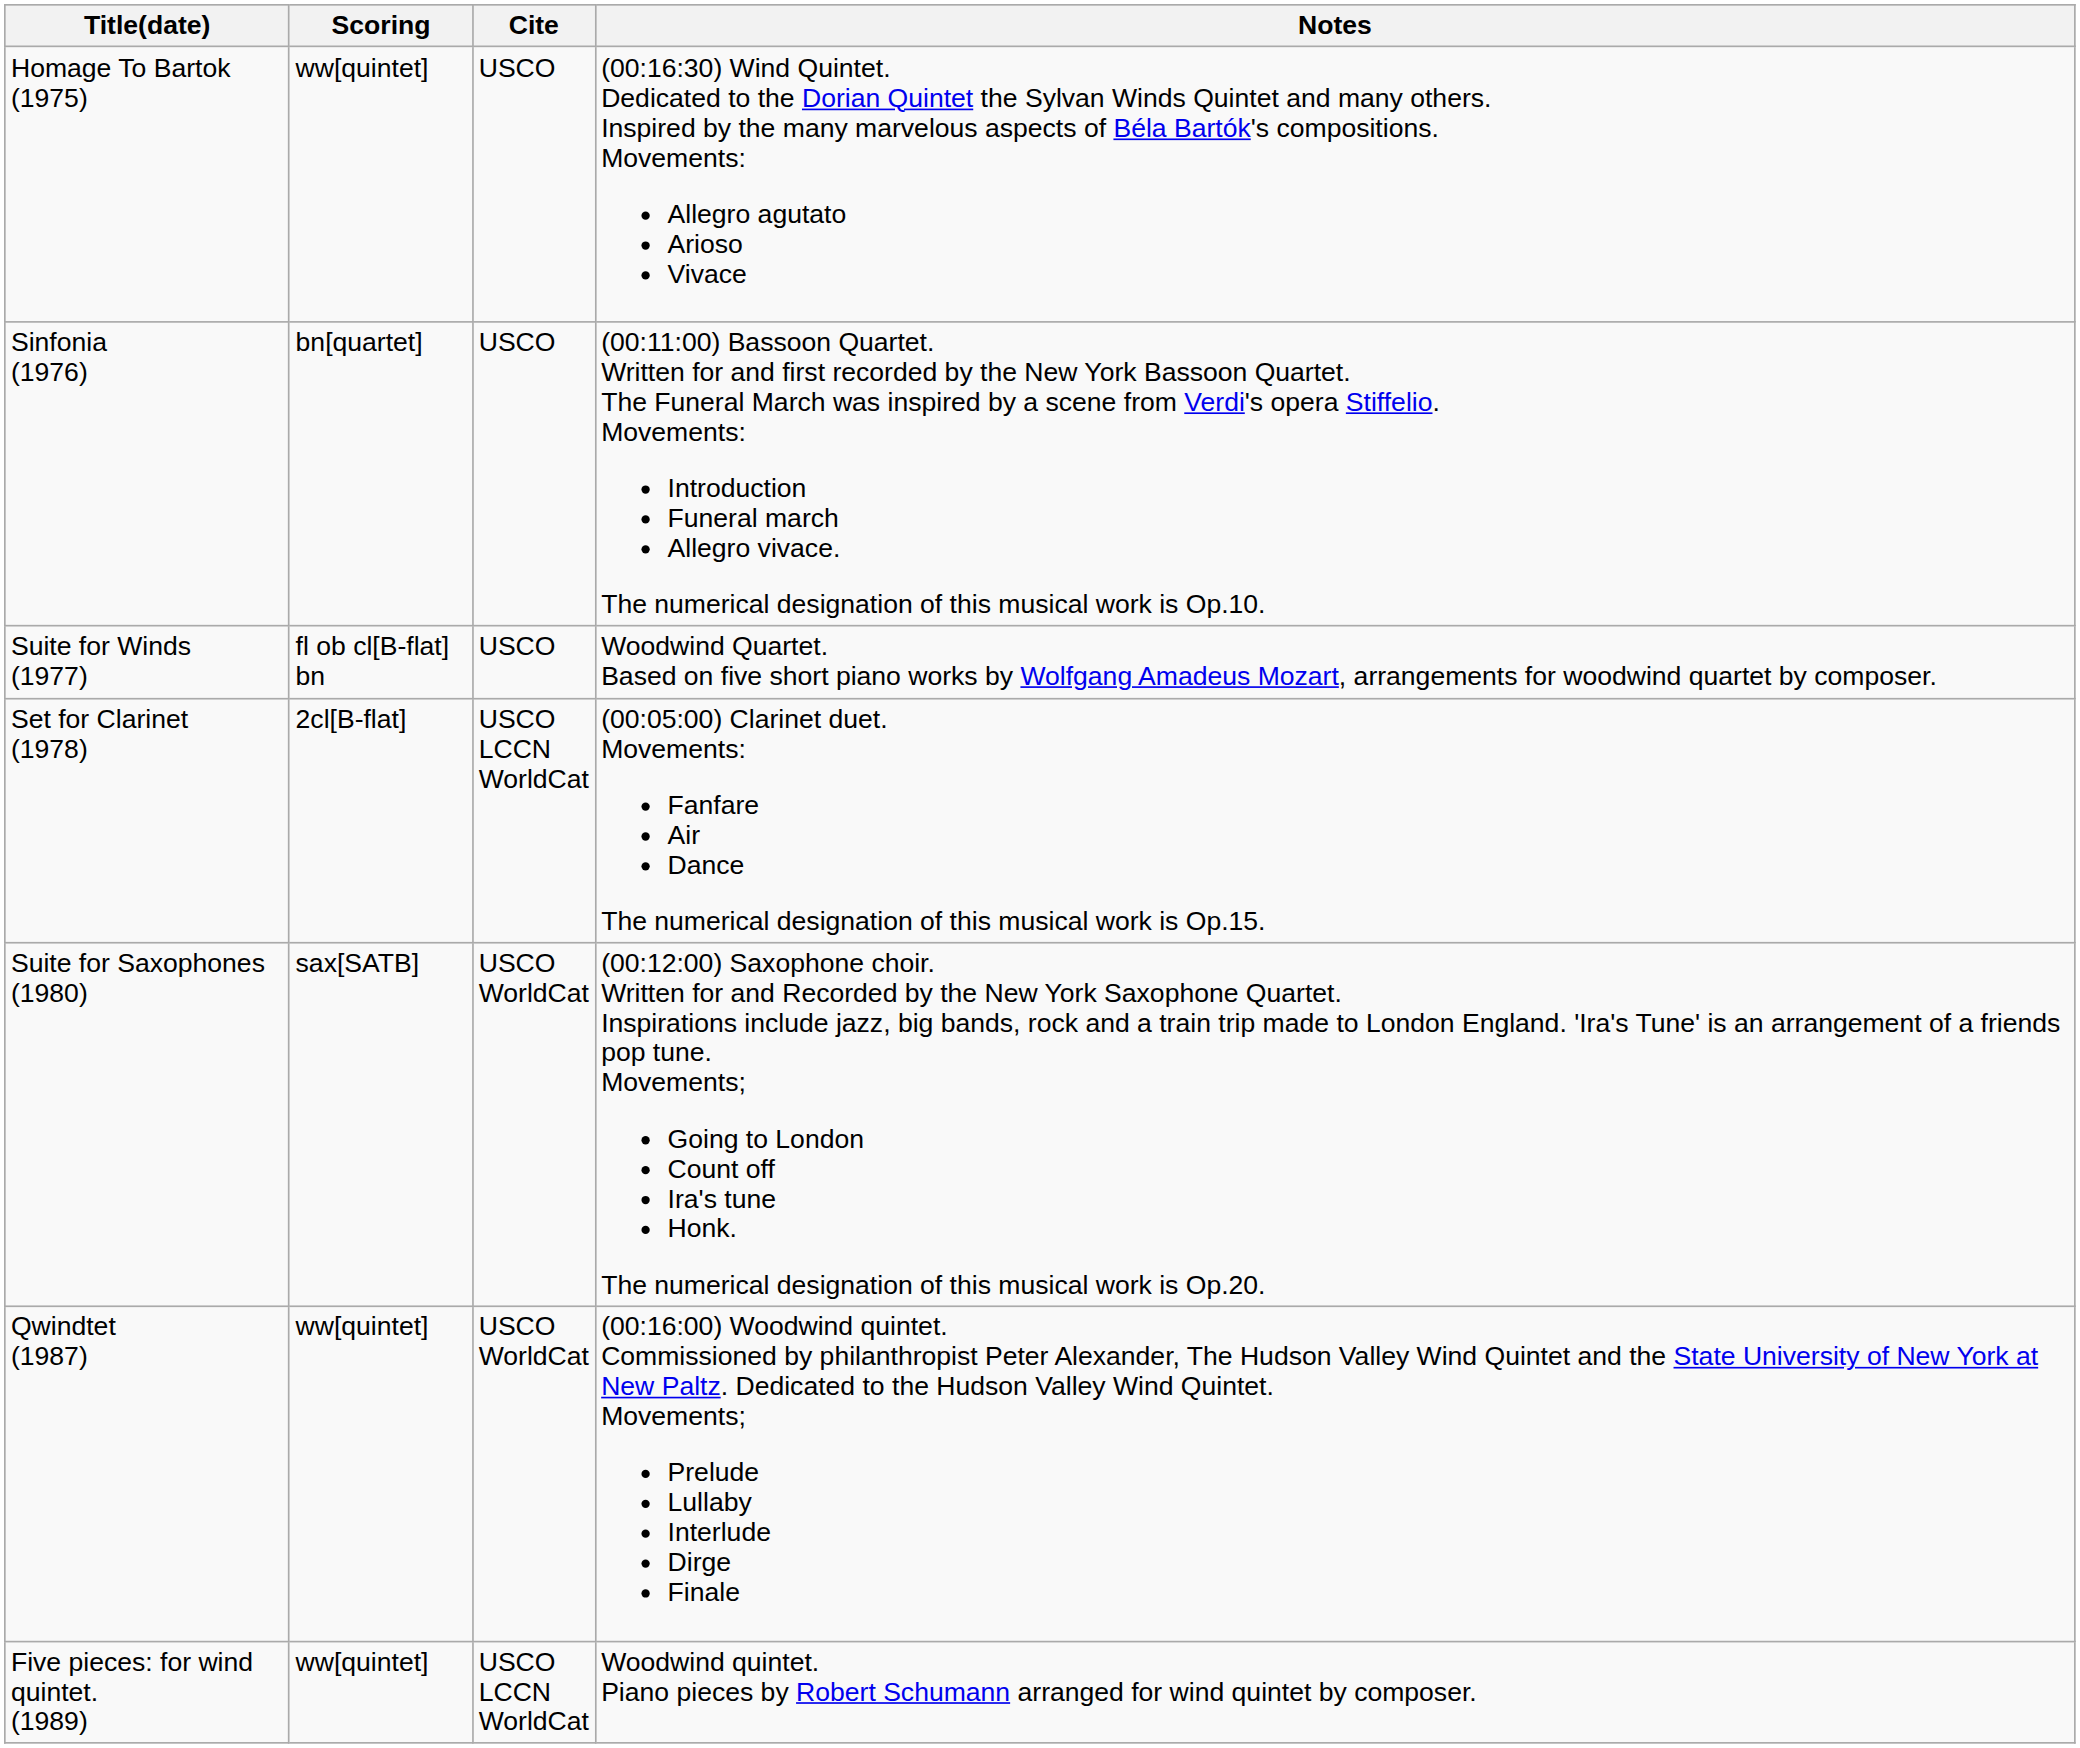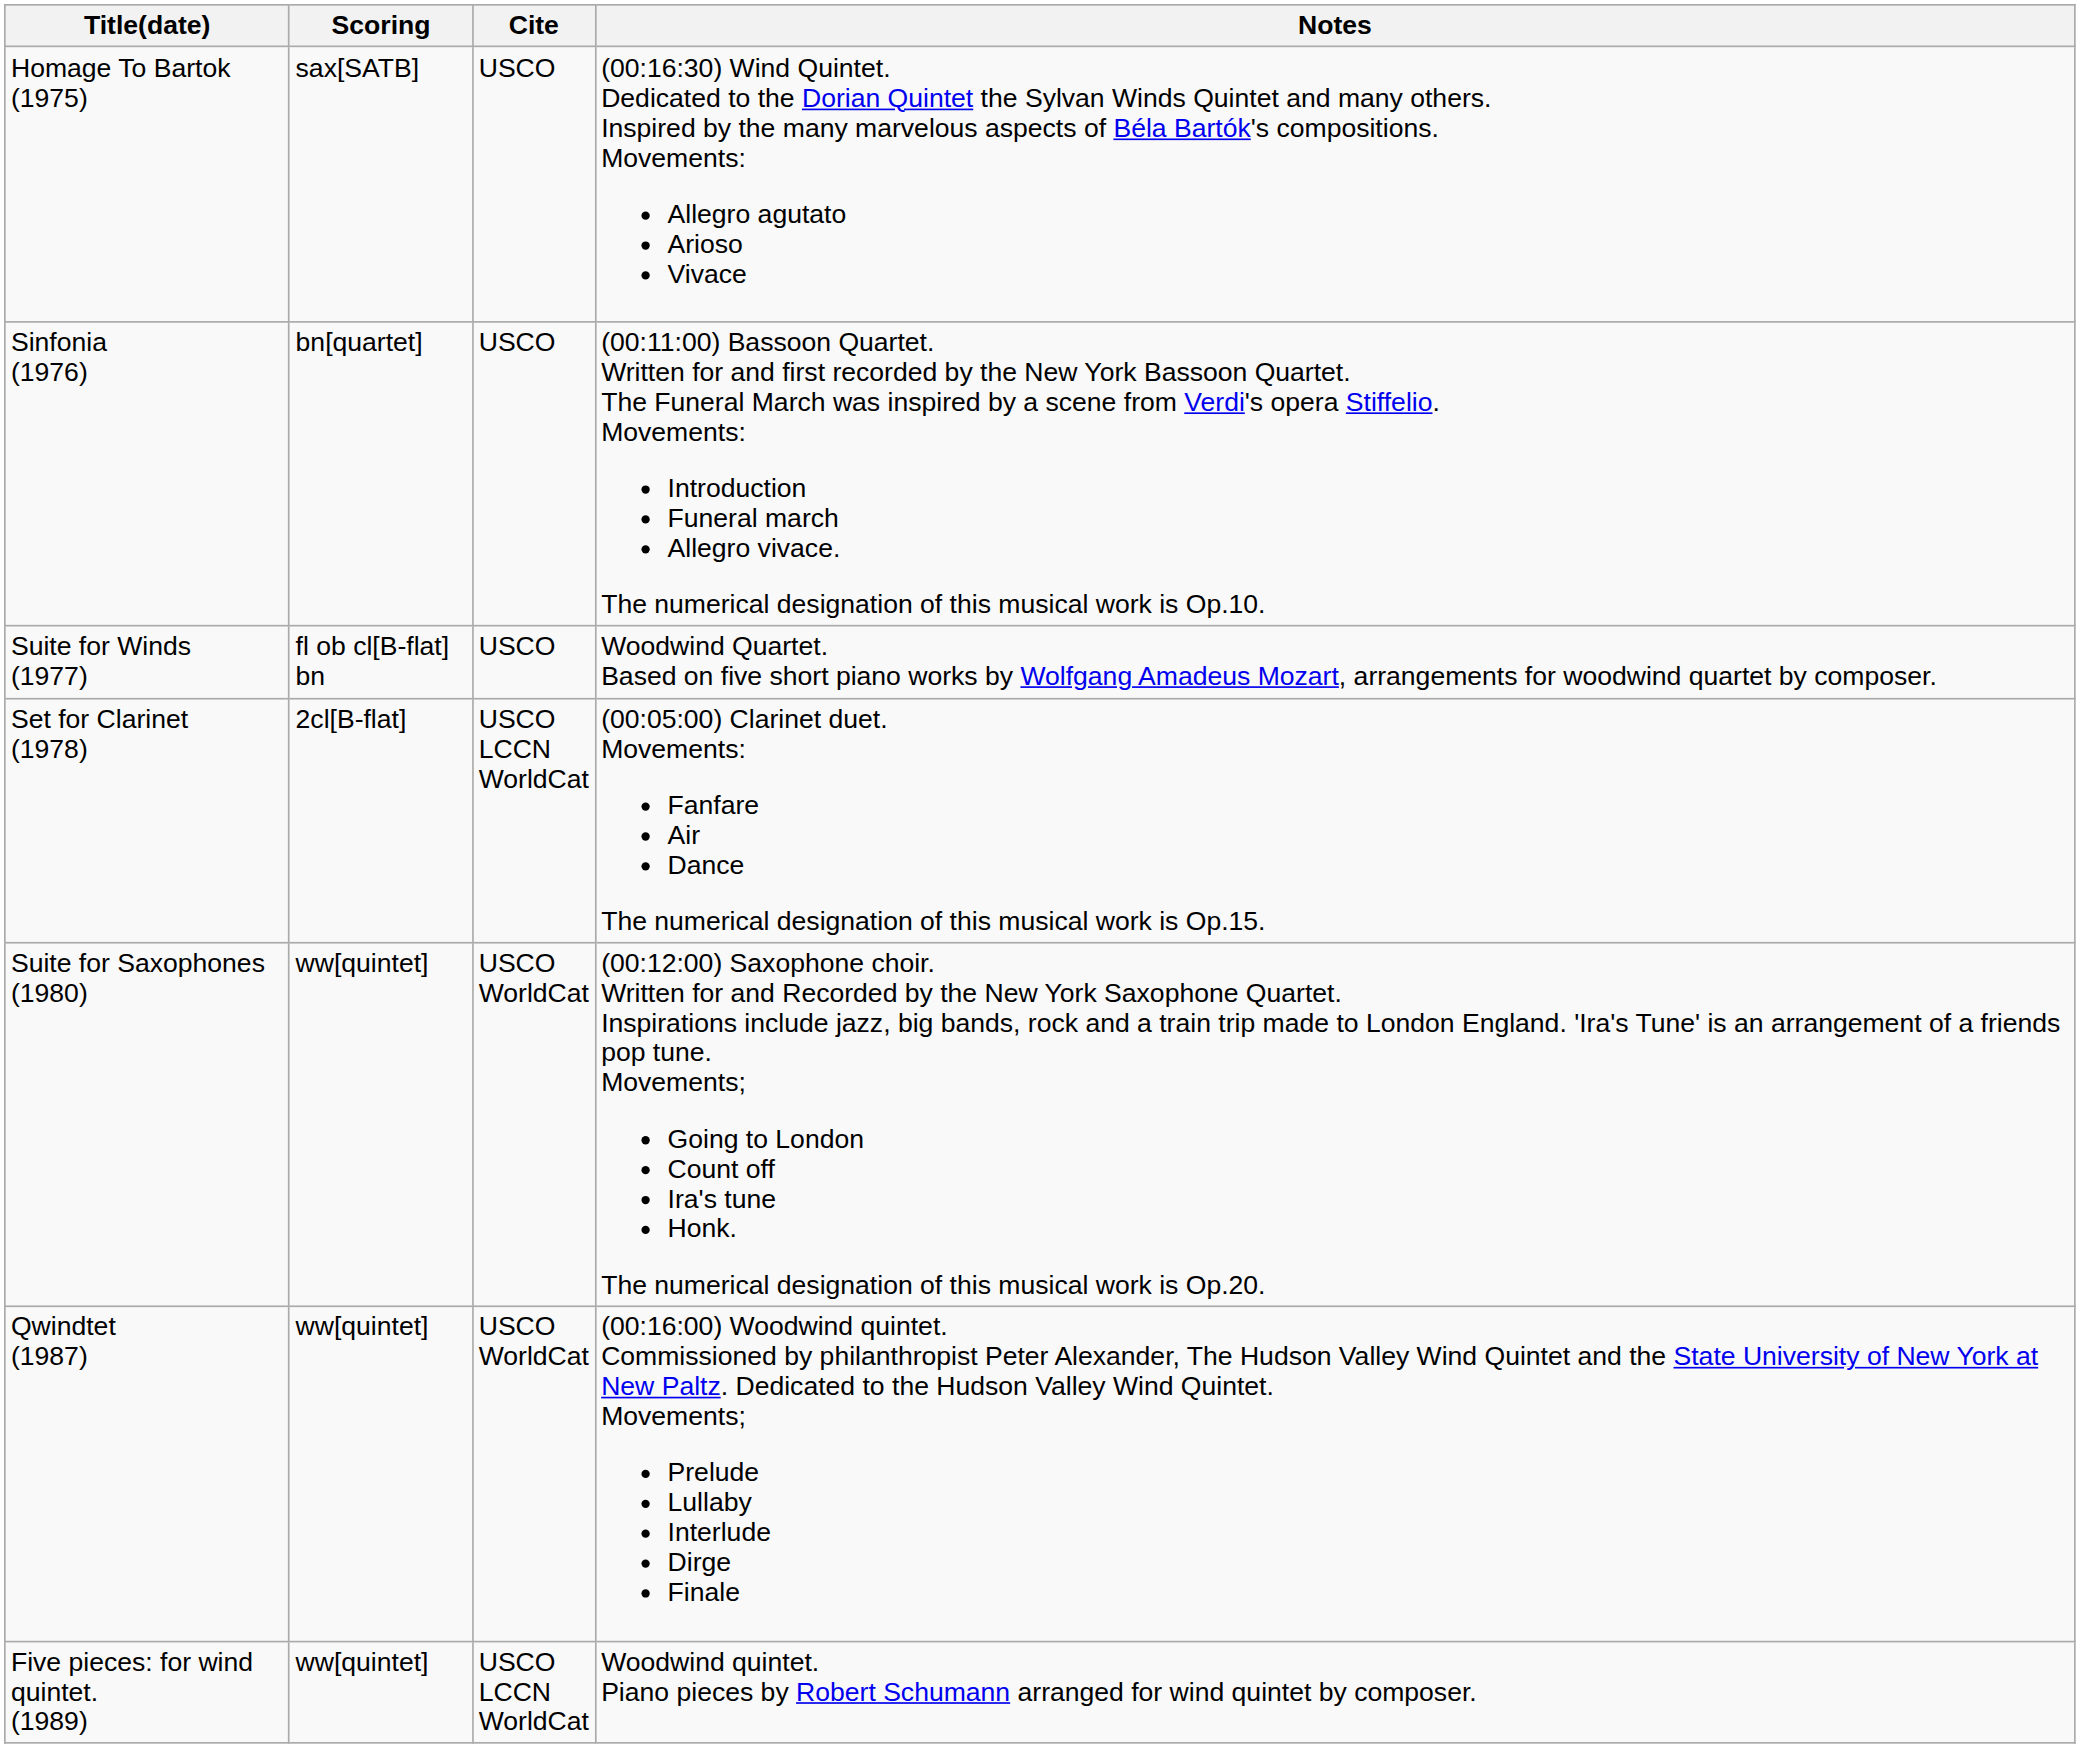(362, 67) ww[quintet] -> (357, 67) sax[SATB]
(357, 963) sax[SATB] -> (362, 963) ww[quintet]
